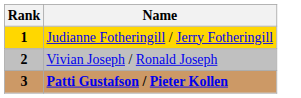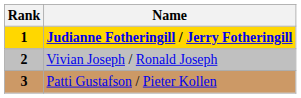(160, 37) normal -> (170, 37) bold
(137, 81) bold -> (132, 81) normal
